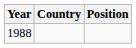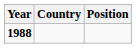(19, 33) normal -> (19, 33) bold
